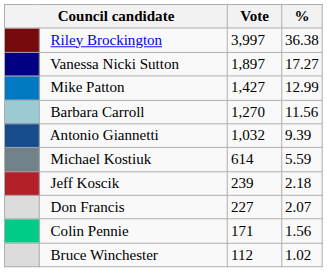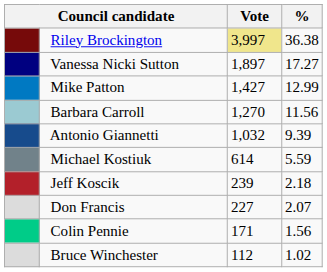(248, 40) no background -> (248, 40) khaki background
